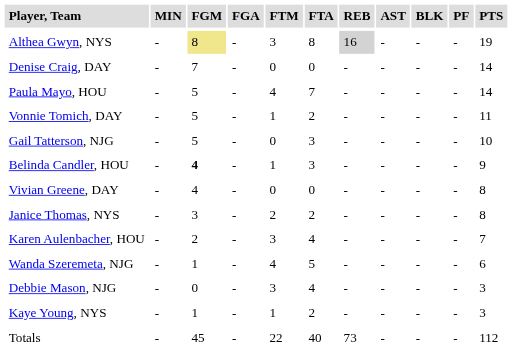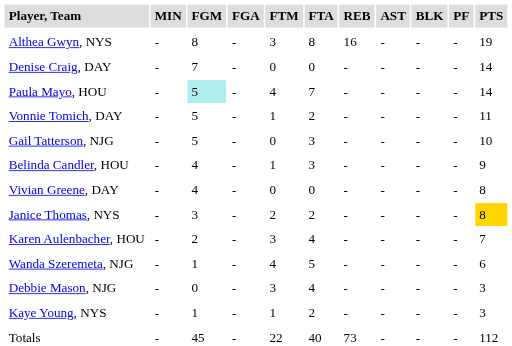(195, 42) khaki background -> (195, 42) no background
(350, 42) lightgrey background -> (350, 42) no background
(195, 91) no background -> (195, 91) paleturquoise background
(195, 165) bold -> (195, 165) normal
(482, 214) no background -> (482, 214) gold background
